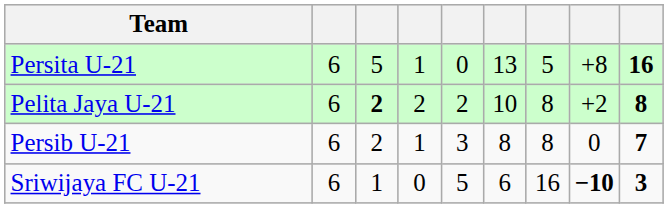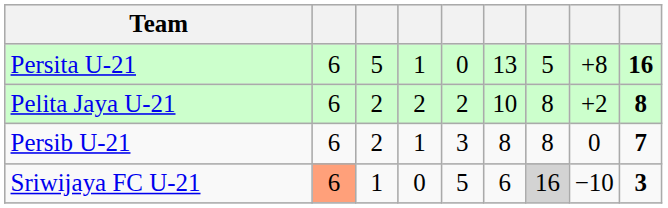(377, 103) bold -> (377, 103) normal
(334, 182) no background -> (334, 182) lightsalmon background
(548, 182) no background -> (548, 182) lightgrey background
(594, 182) bold -> (594, 182) normal
